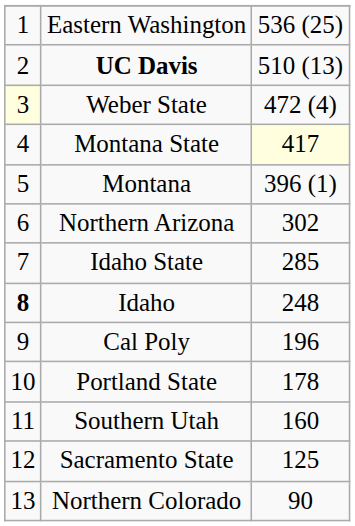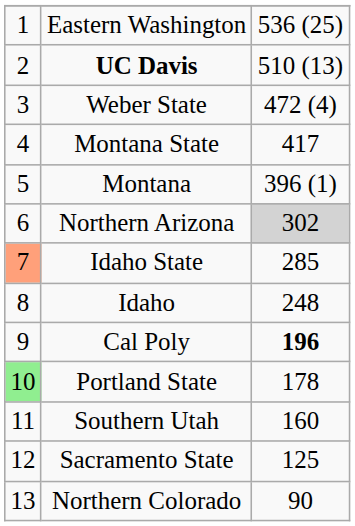(23, 104) lightyellow background -> (23, 104) no background
(300, 144) lightyellow background -> (300, 144) no background
(300, 223) no background -> (300, 223) lightgrey background
(23, 262) no background -> (23, 262) lightsalmon background
(23, 302) bold -> (23, 302) normal
(300, 341) normal -> (300, 341) bold
(23, 381) no background -> (23, 381) lightgreen background
